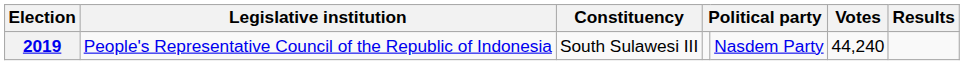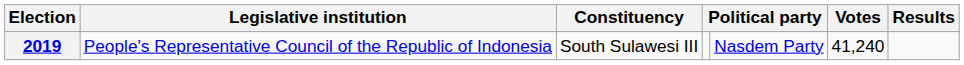(858, 45) 44,240 -> (858, 45) 41,240
